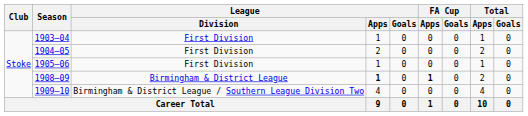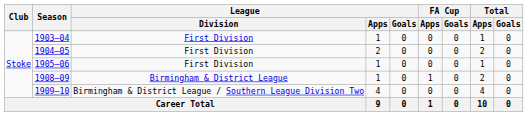(378, 78) bold -> (378, 78) normal
(430, 78) bold -> (430, 78) normal
